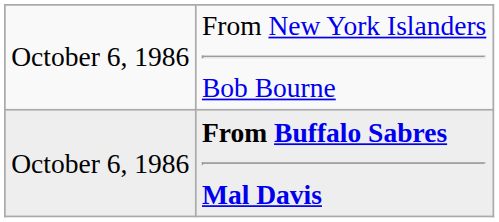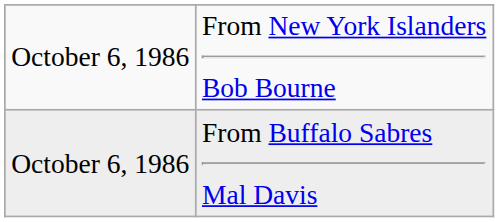(344, 162) bold -> (344, 162) normal
